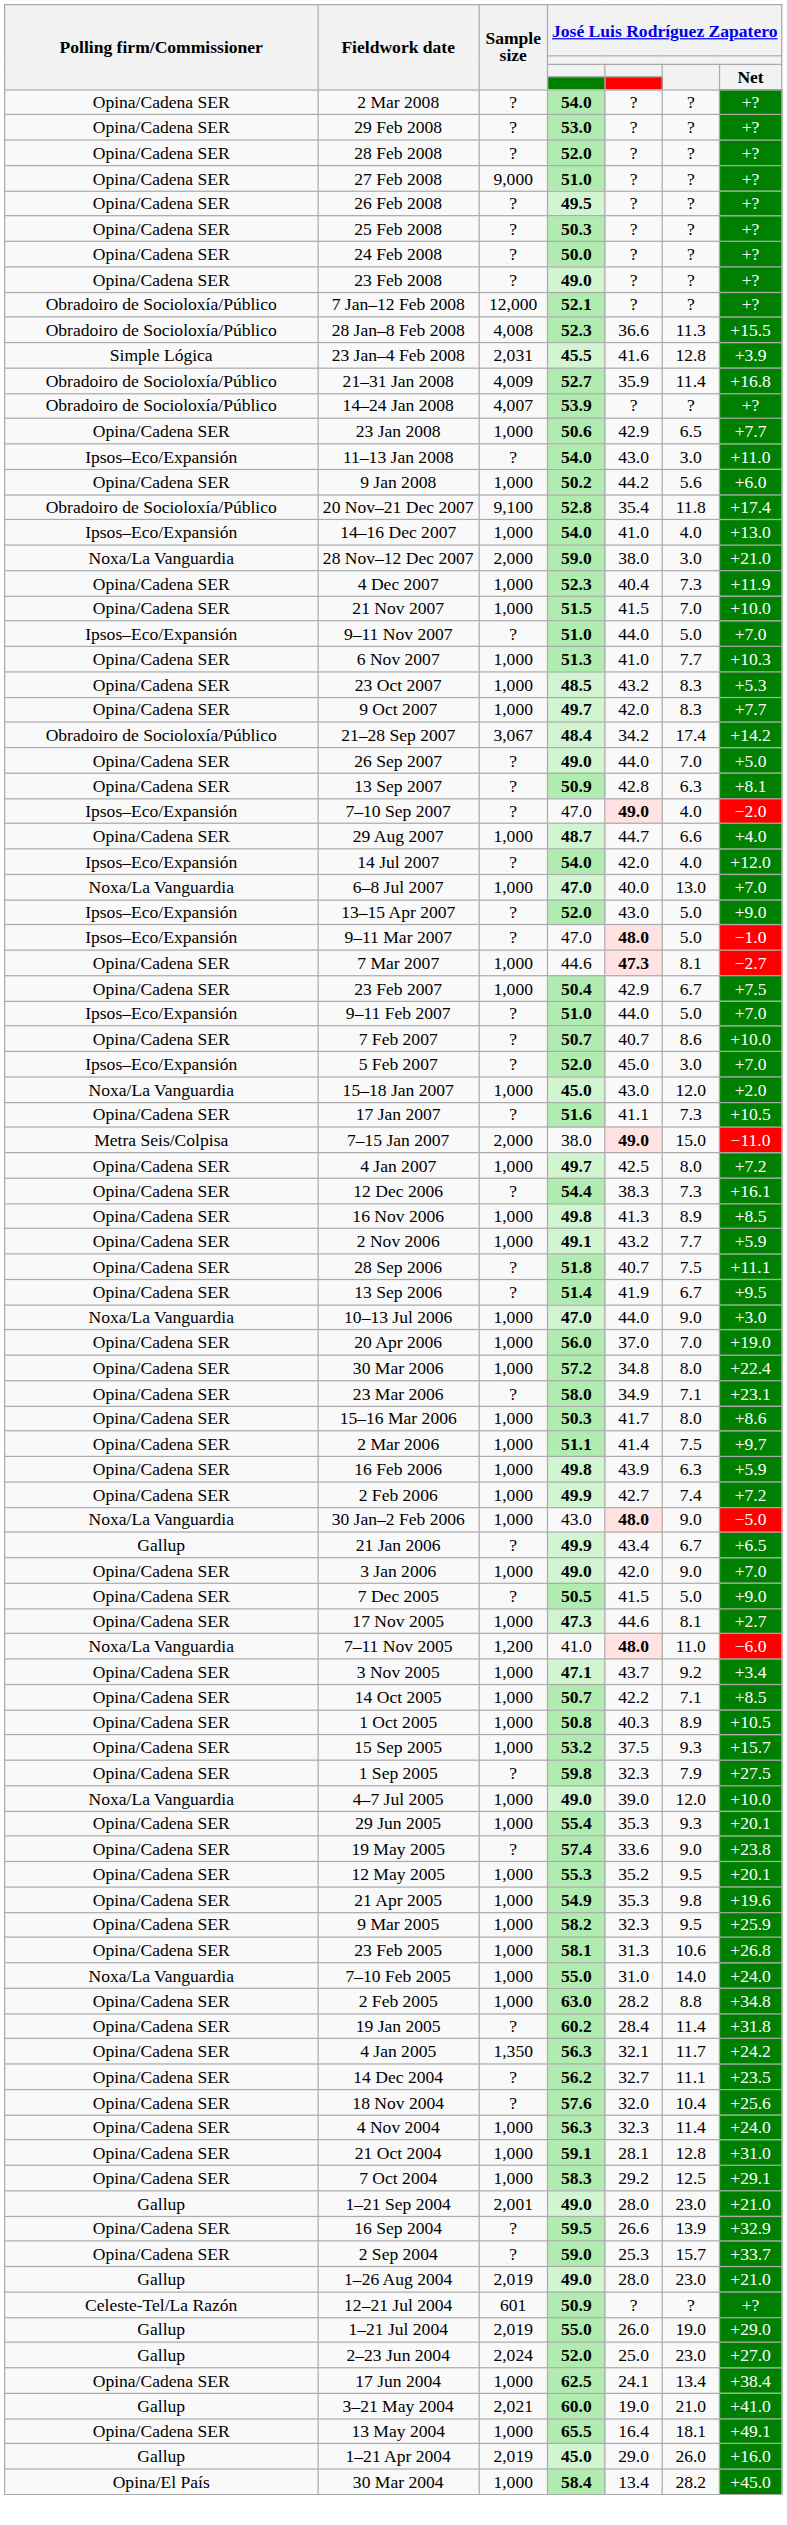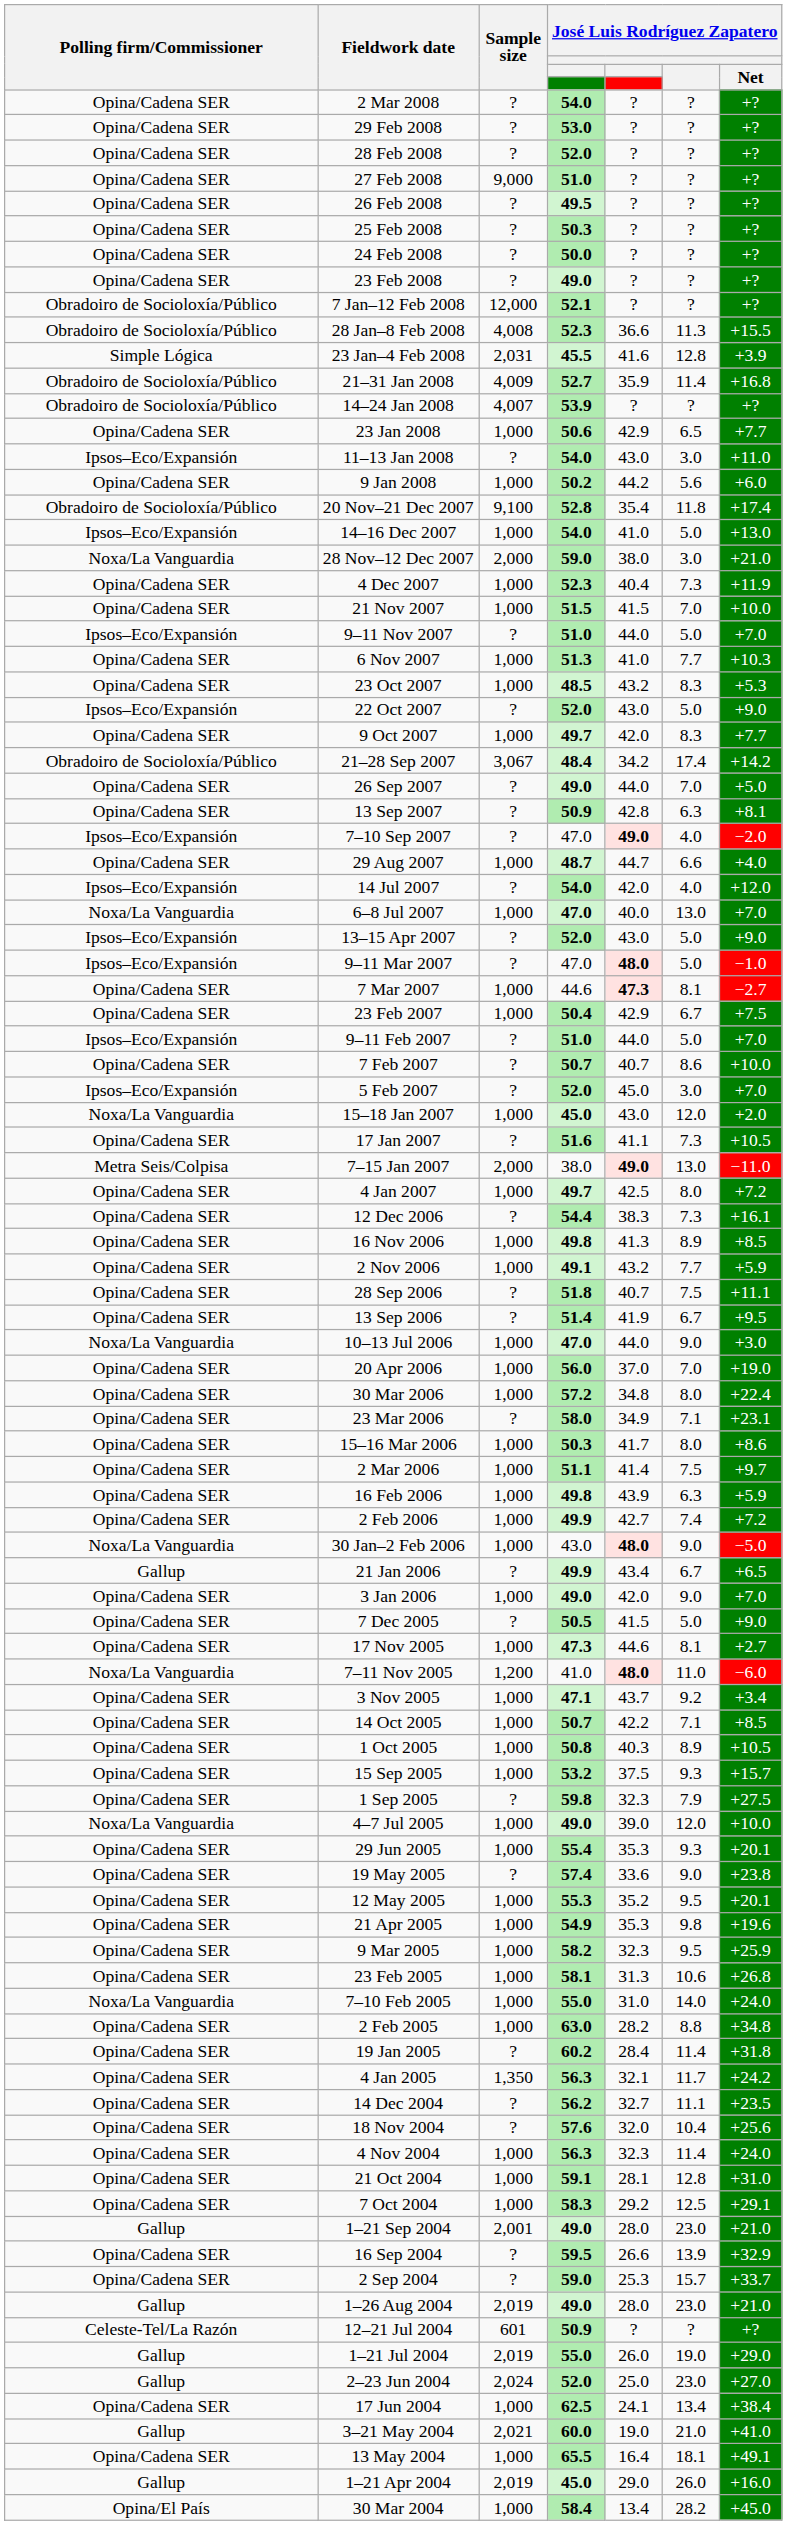(691, 533) 4.0 -> (691, 533) 5.0
+ row: (398, 710)
(691, 1140) 15.0 -> (691, 1166) 13.0
